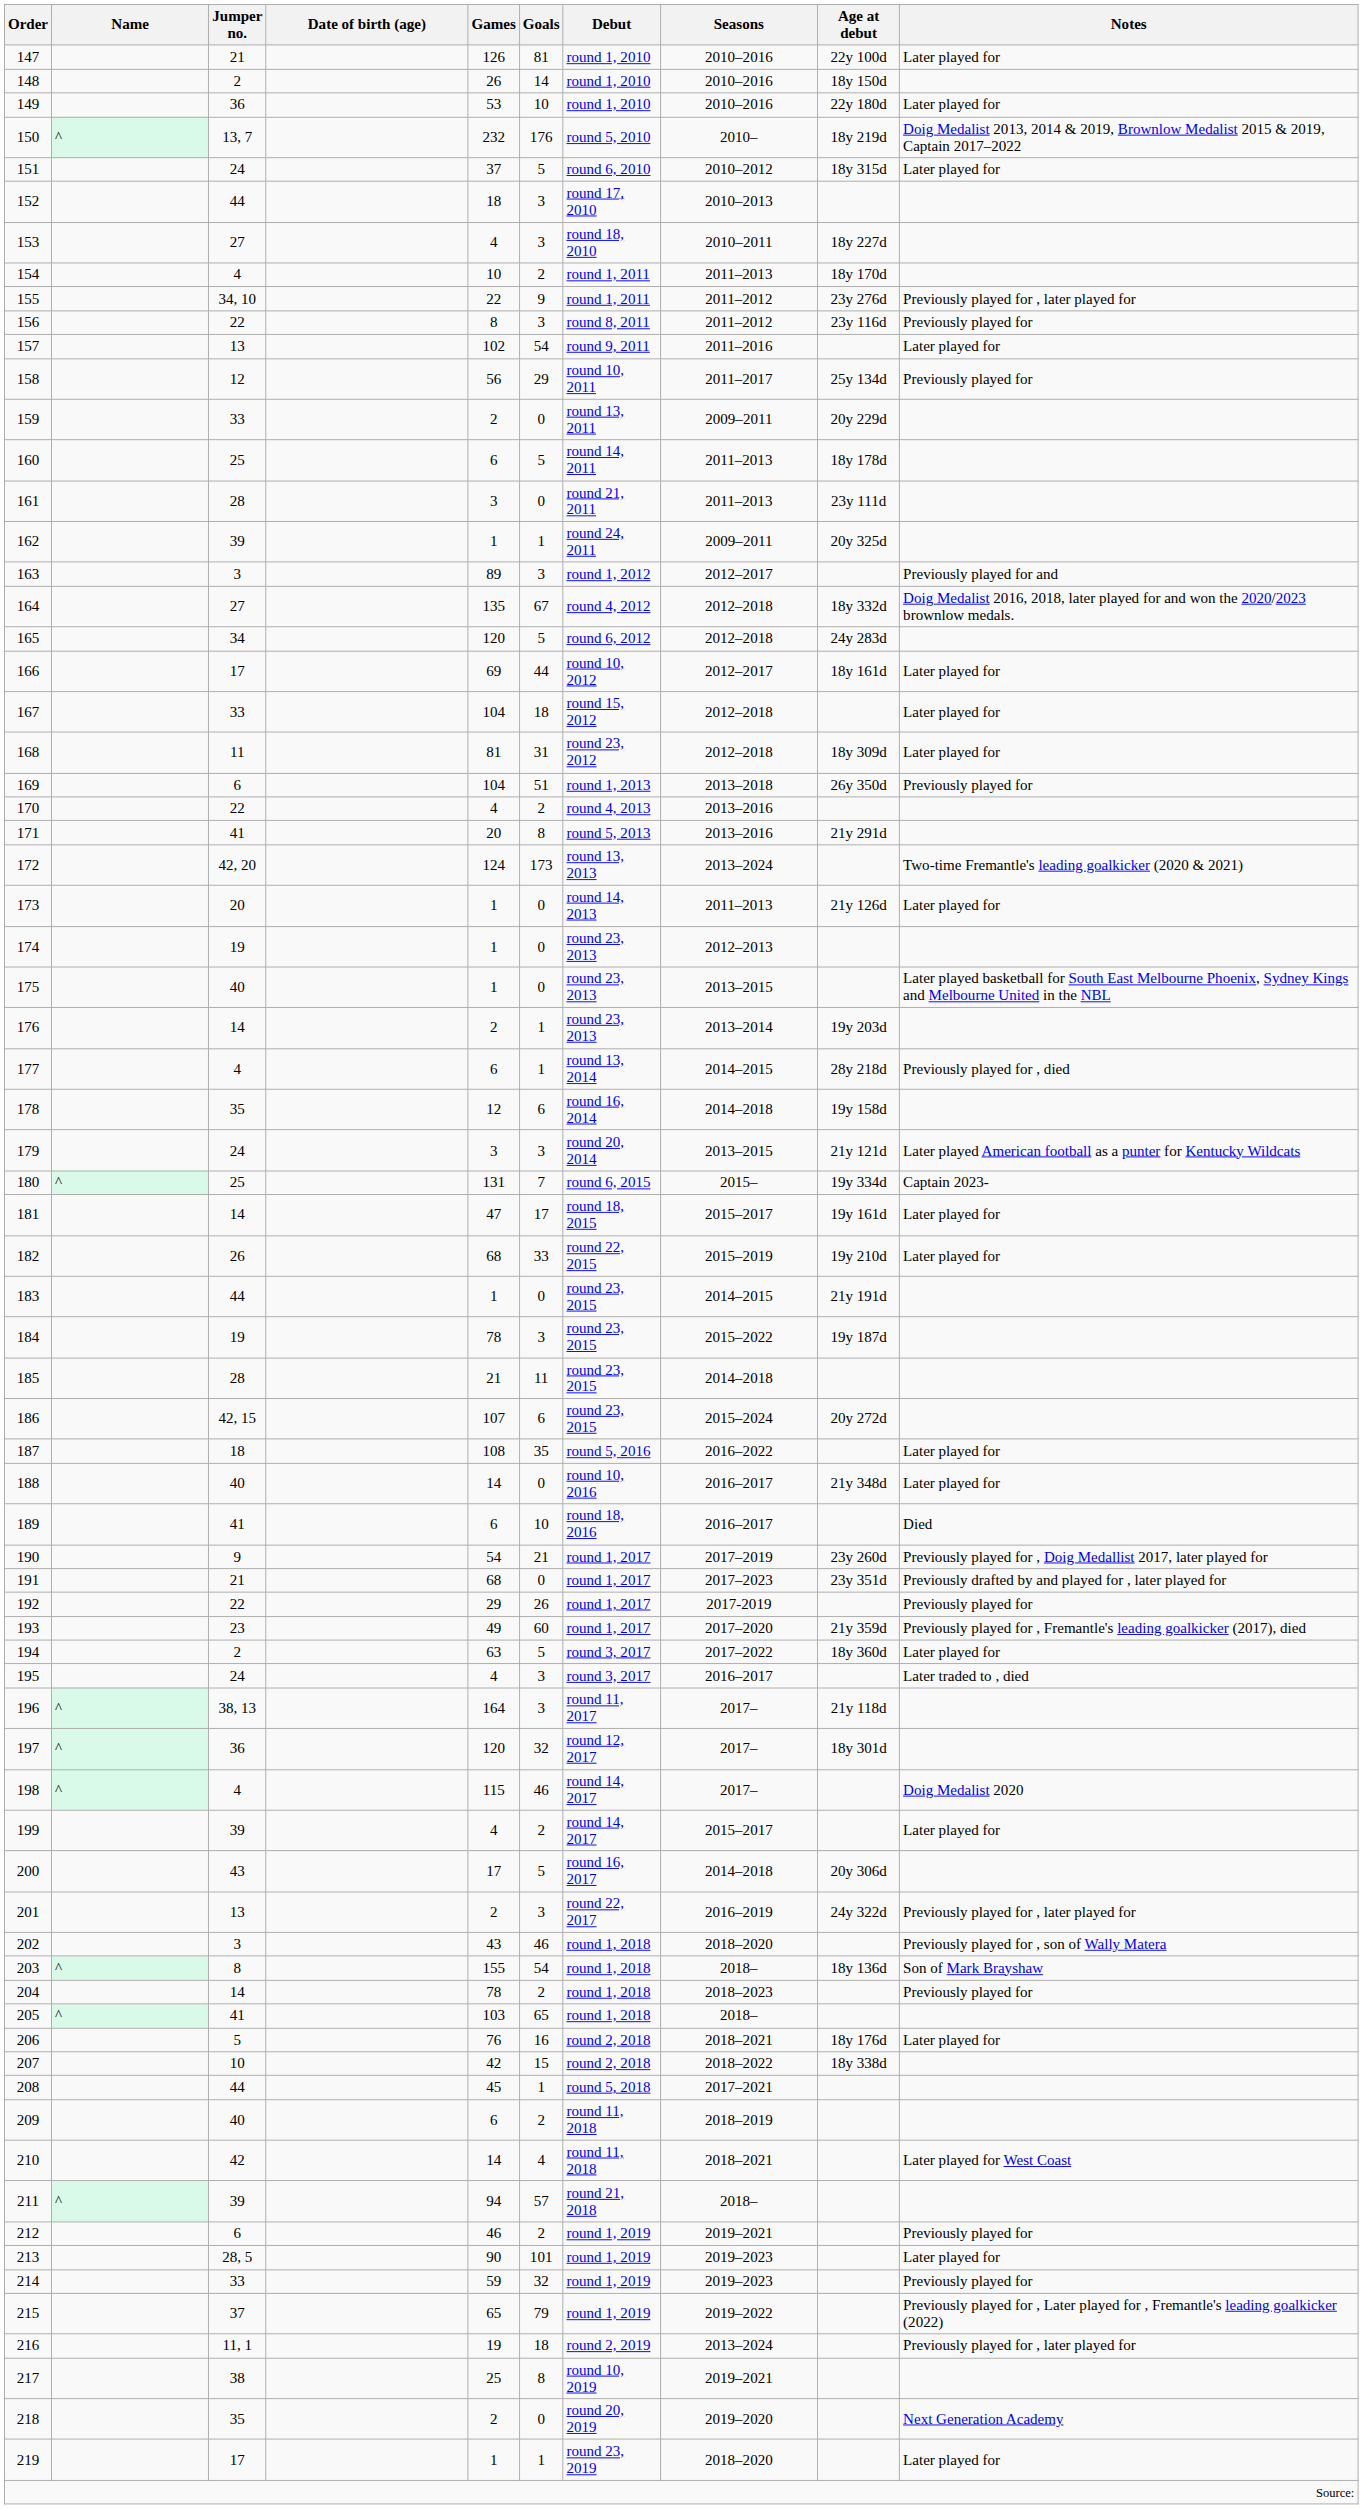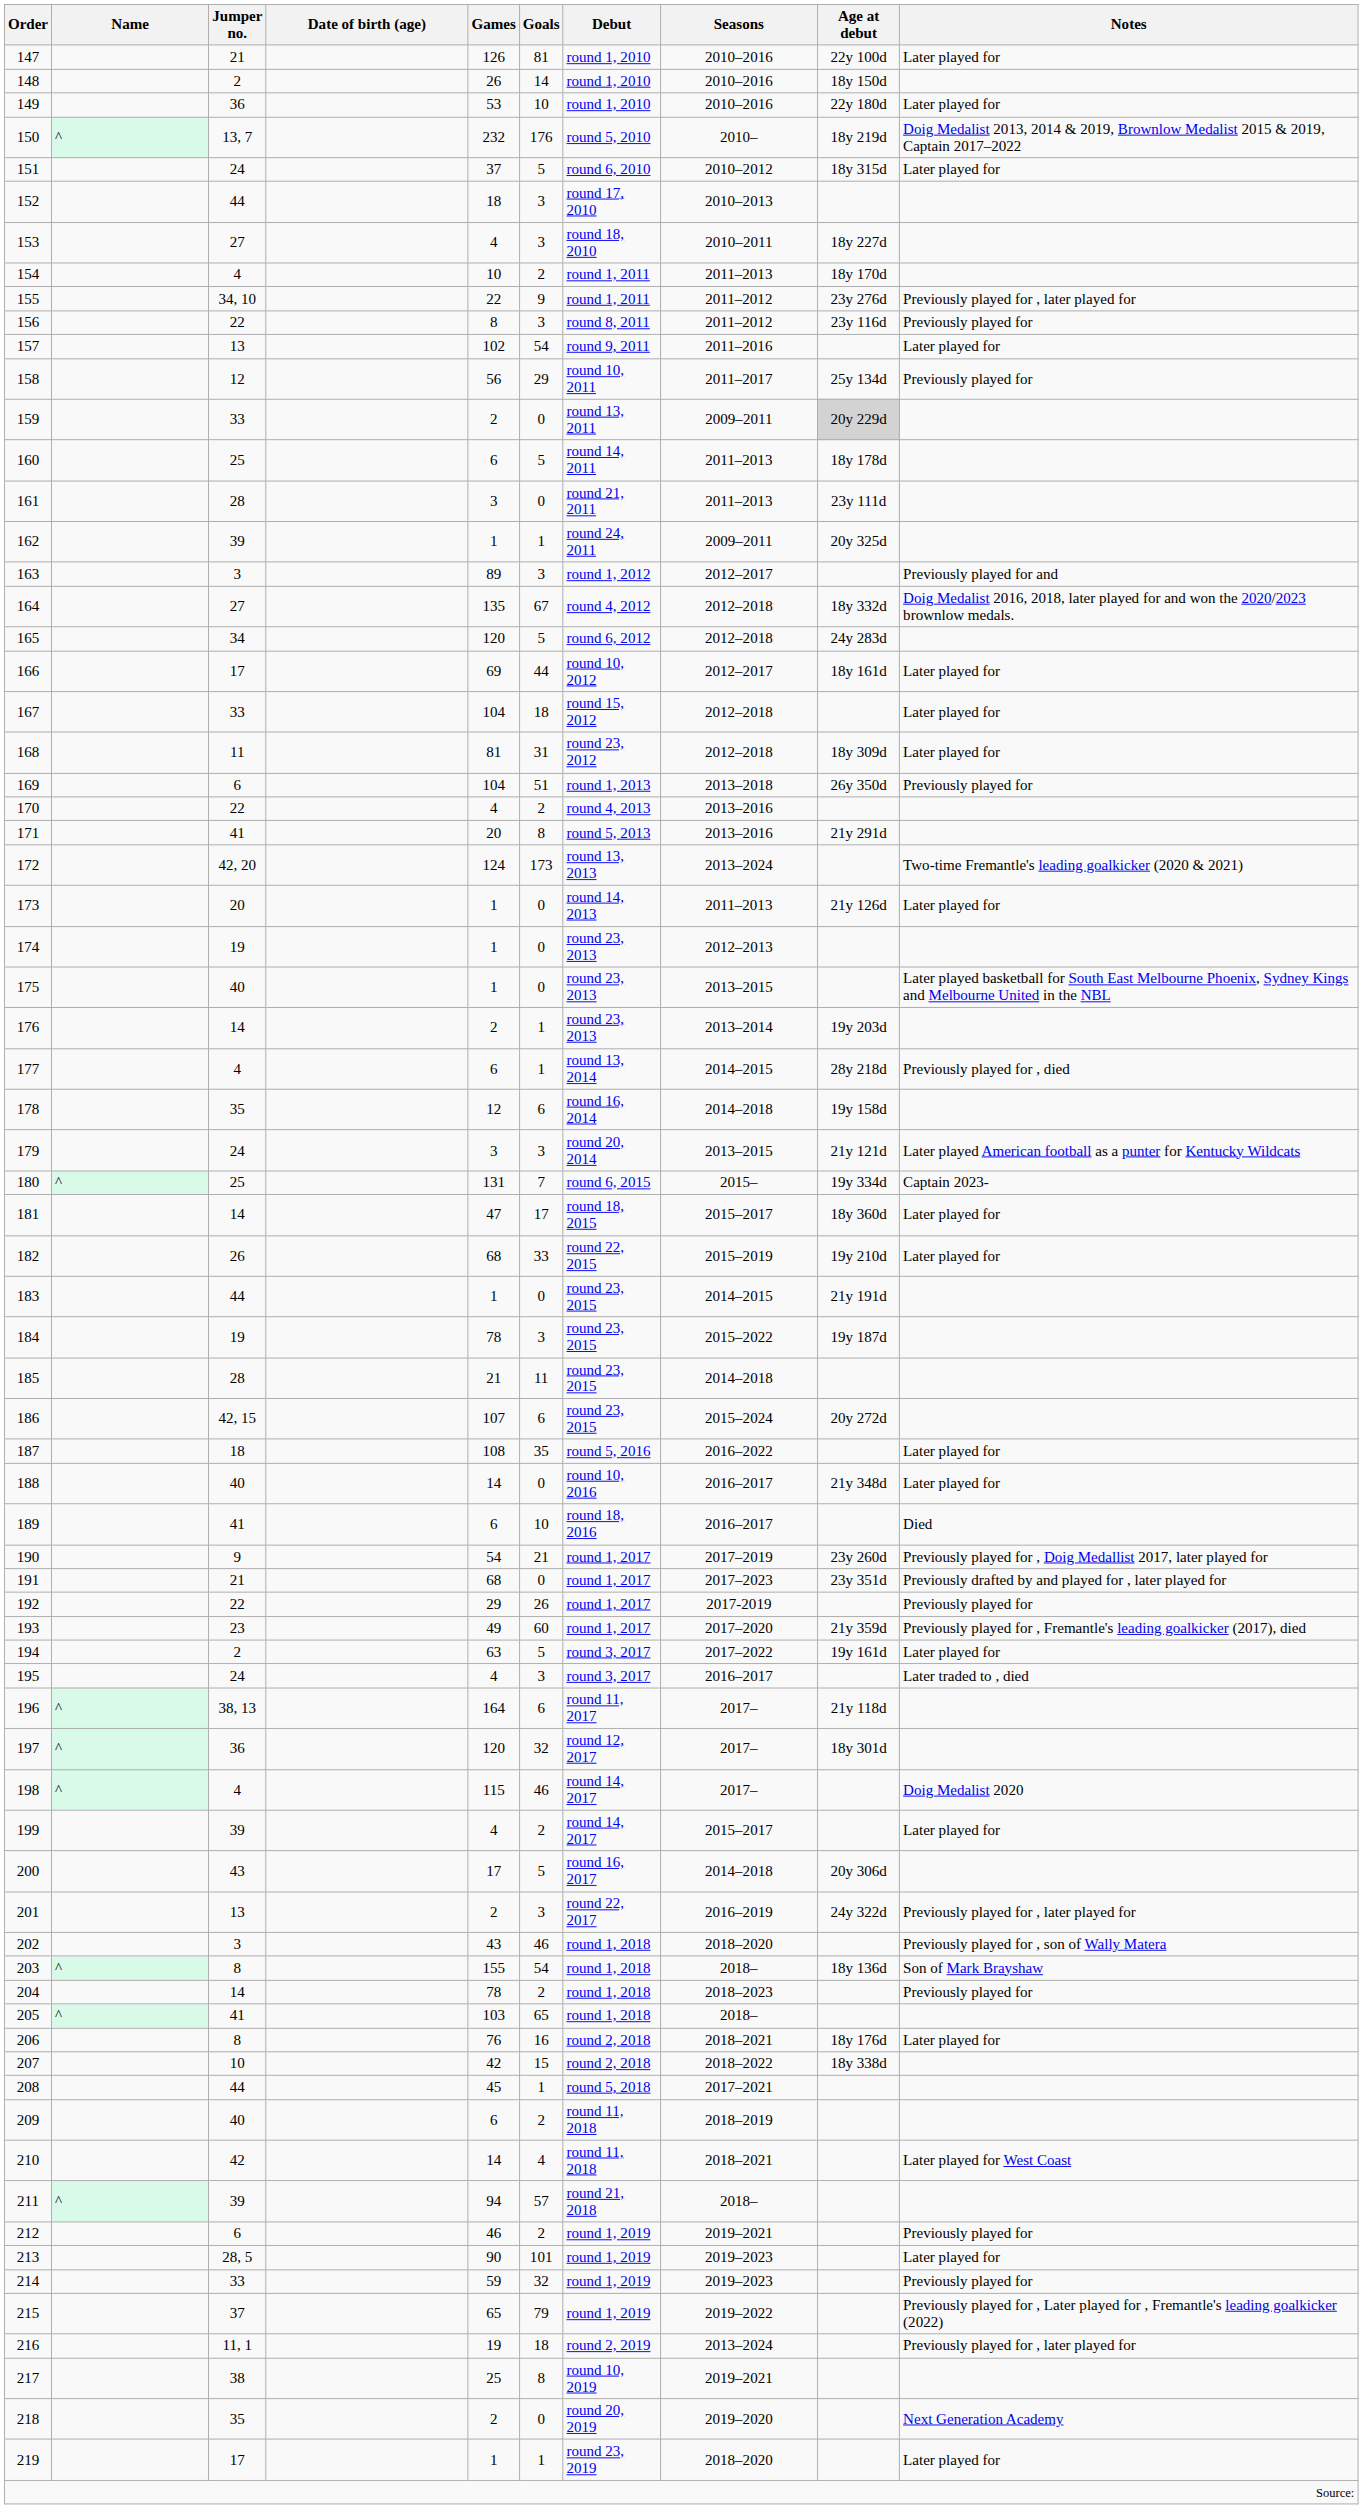(859, 419) no background -> (859, 419) lightgrey background
(859, 1215) 19y 161d -> (859, 1215) 18y 360d
(859, 1652) 18y 360d -> (859, 1652) 19y 161d
(541, 1708) 3 -> (541, 1708) 6
(237, 2039) 5 -> (237, 2039) 8
